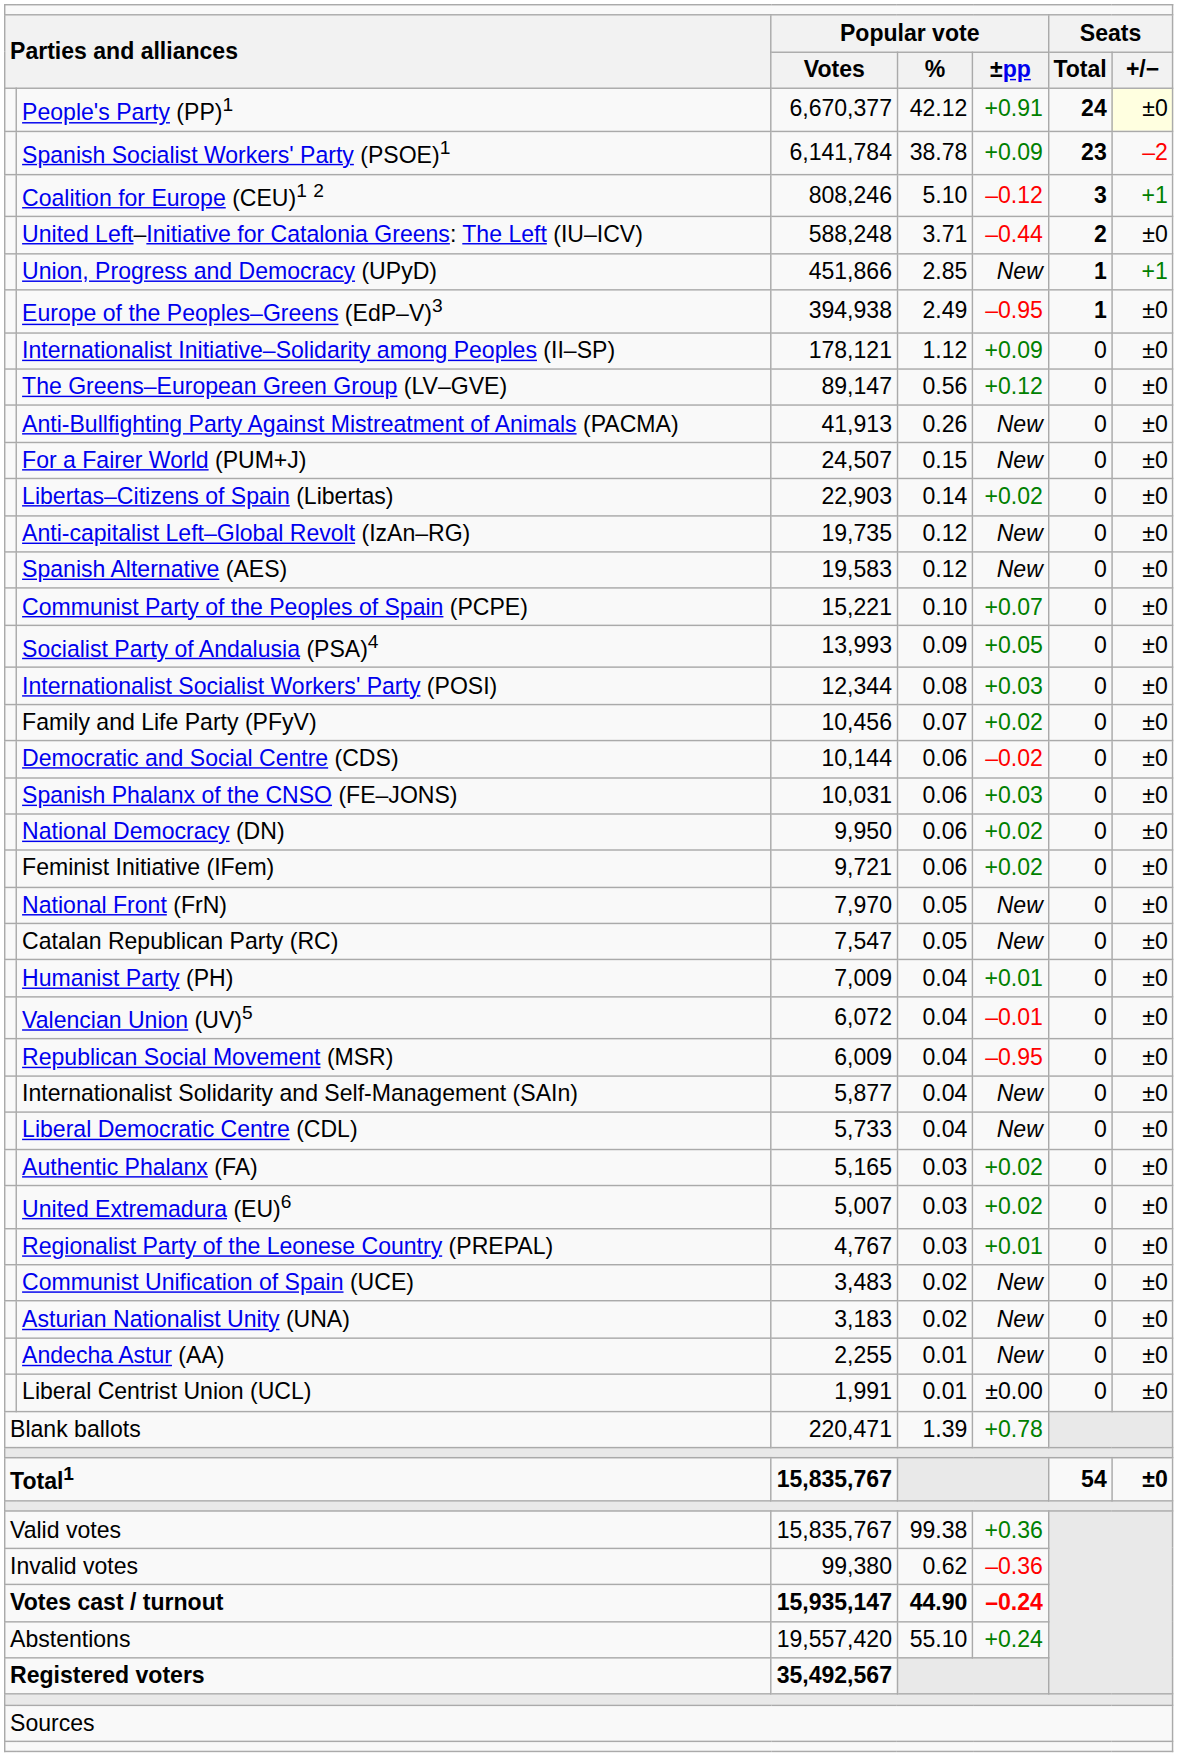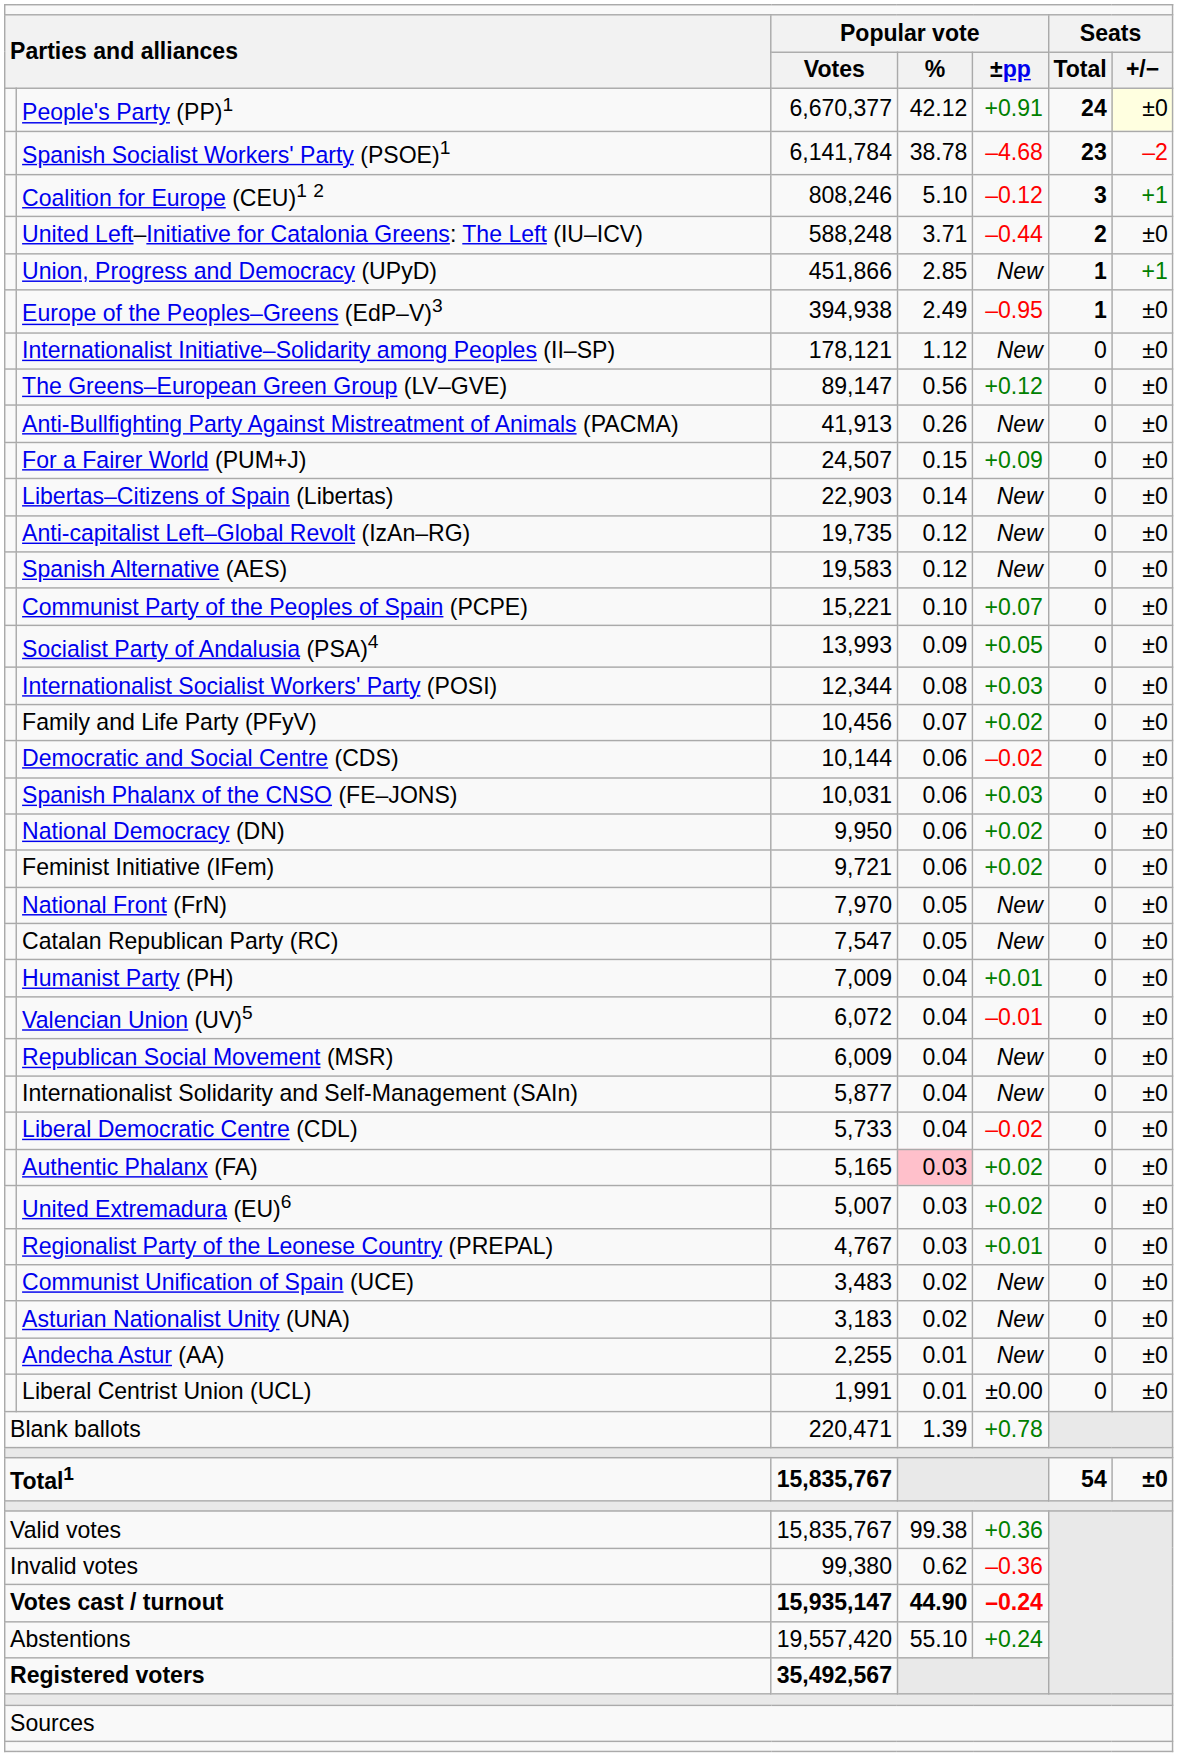(1014, 152) +0.09 -> (1014, 152) –4.68
(1014, 350) +0.09 -> (1020, 350) New
(1020, 460) New -> (1014, 460) +0.09
(1014, 496) +0.02 -> (1020, 496) New
(1014, 1057) –0.95 -> (1020, 1057) New
(1020, 1130) New -> (1014, 1130) –0.02
(945, 1166) no background -> (945, 1166) pink background
